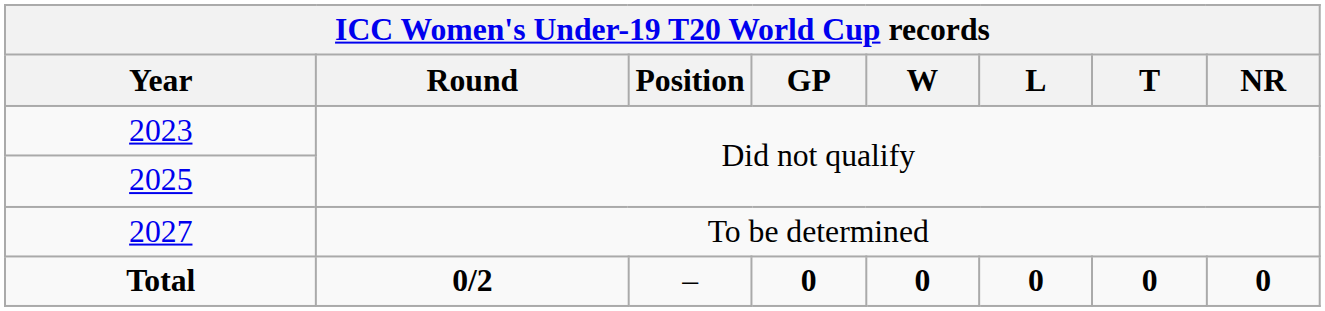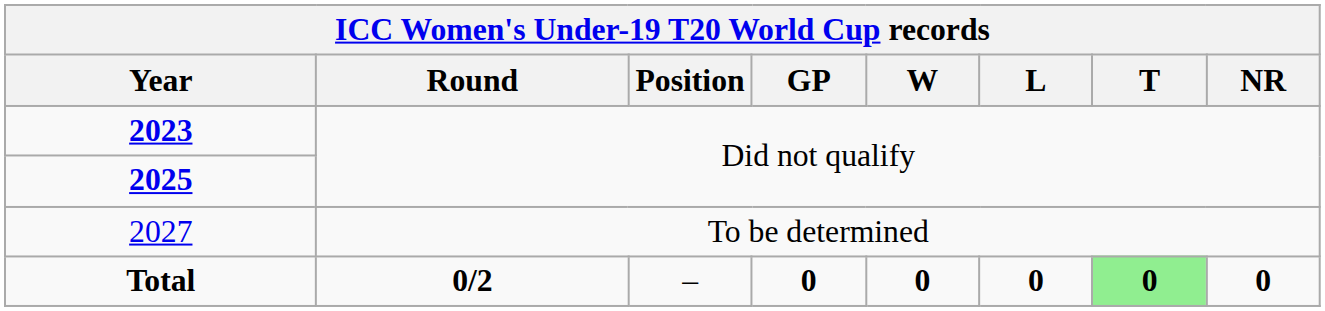(161, 130) normal -> (161, 130) bold
(161, 180) normal -> (161, 180) bold
(1150, 280) no background -> (1150, 280) lightgreen background
